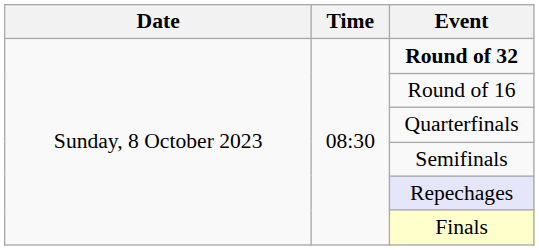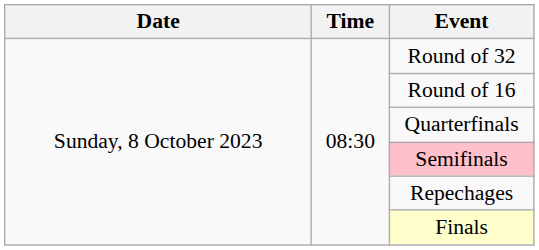(462, 55) bold -> (462, 55) normal
(462, 158) no background -> (462, 158) pink background
(462, 192) lavender background -> (462, 192) no background
